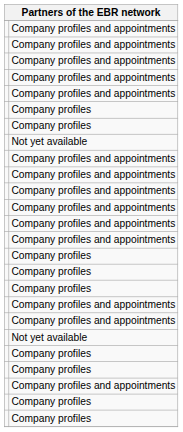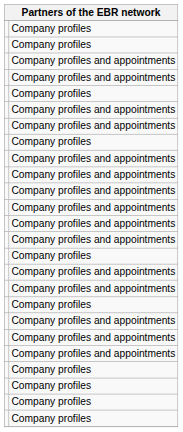(93, 28) Company profiles and appointments -> (51, 28) Company profiles
(93, 45) Company profiles and appointments -> (51, 45) Company profiles
(93, 93) Company profiles and appointments -> (51, 93) Company profiles
(51, 110) Company profiles -> (93, 110) Company profiles and appointments
(51, 126) Company profiles -> (93, 126) Company profiles and appointments
(49, 142) Not yet available -> (51, 142) Company profiles
(51, 272) Company profiles -> (93, 272) Company profiles and appointments
(51, 288) Company profiles -> (93, 288) Company profiles and appointments
(93, 304) Company profiles and appointments -> (51, 304) Company profiles
(49, 337) Not yet available -> (93, 337) Company profiles and appointments
(51, 353) Company profiles -> (93, 353) Company profiles and appointments
(93, 386) Company profiles and appointments -> (51, 386) Company profiles
